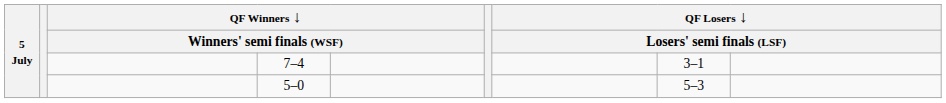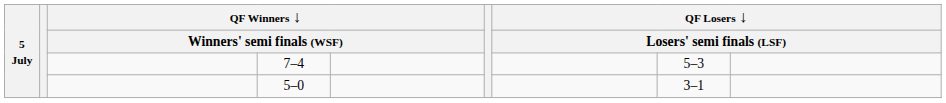(694, 64) 3–1 -> (694, 64) 5–3
(694, 86) 5–3 -> (694, 86) 3–1
